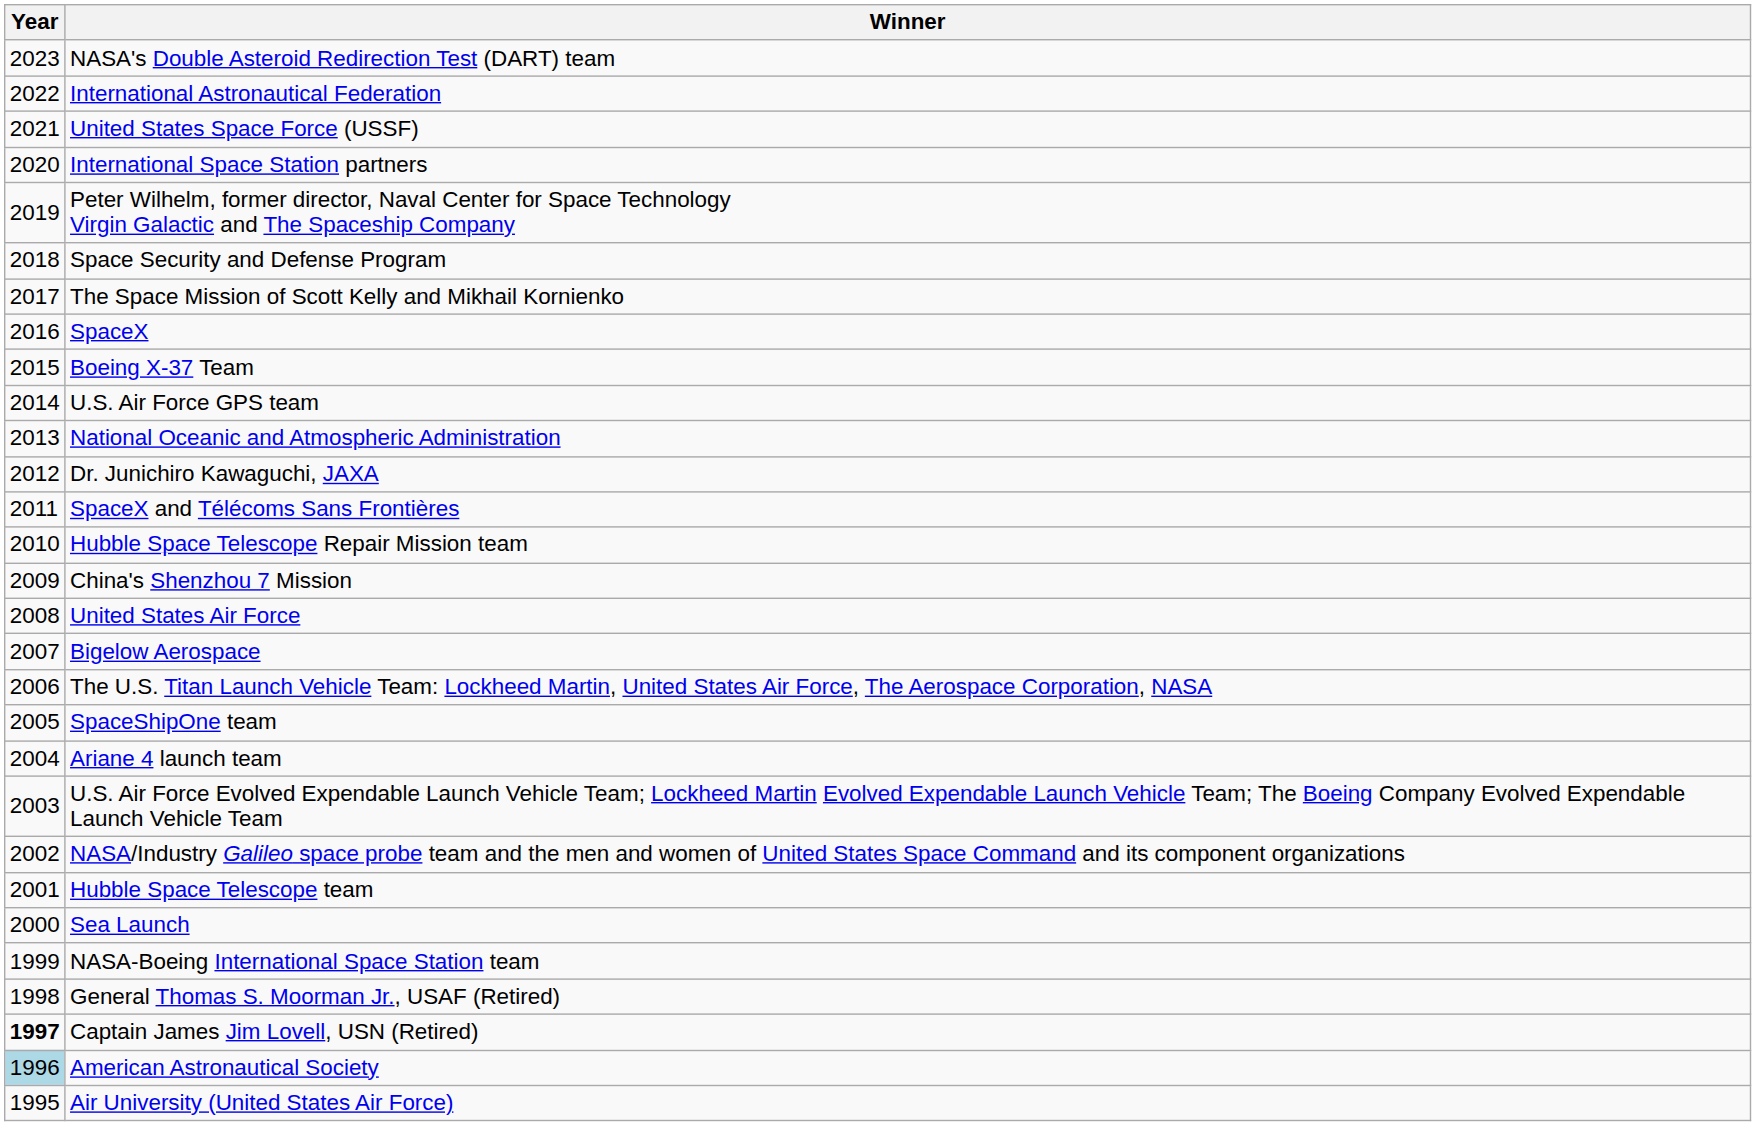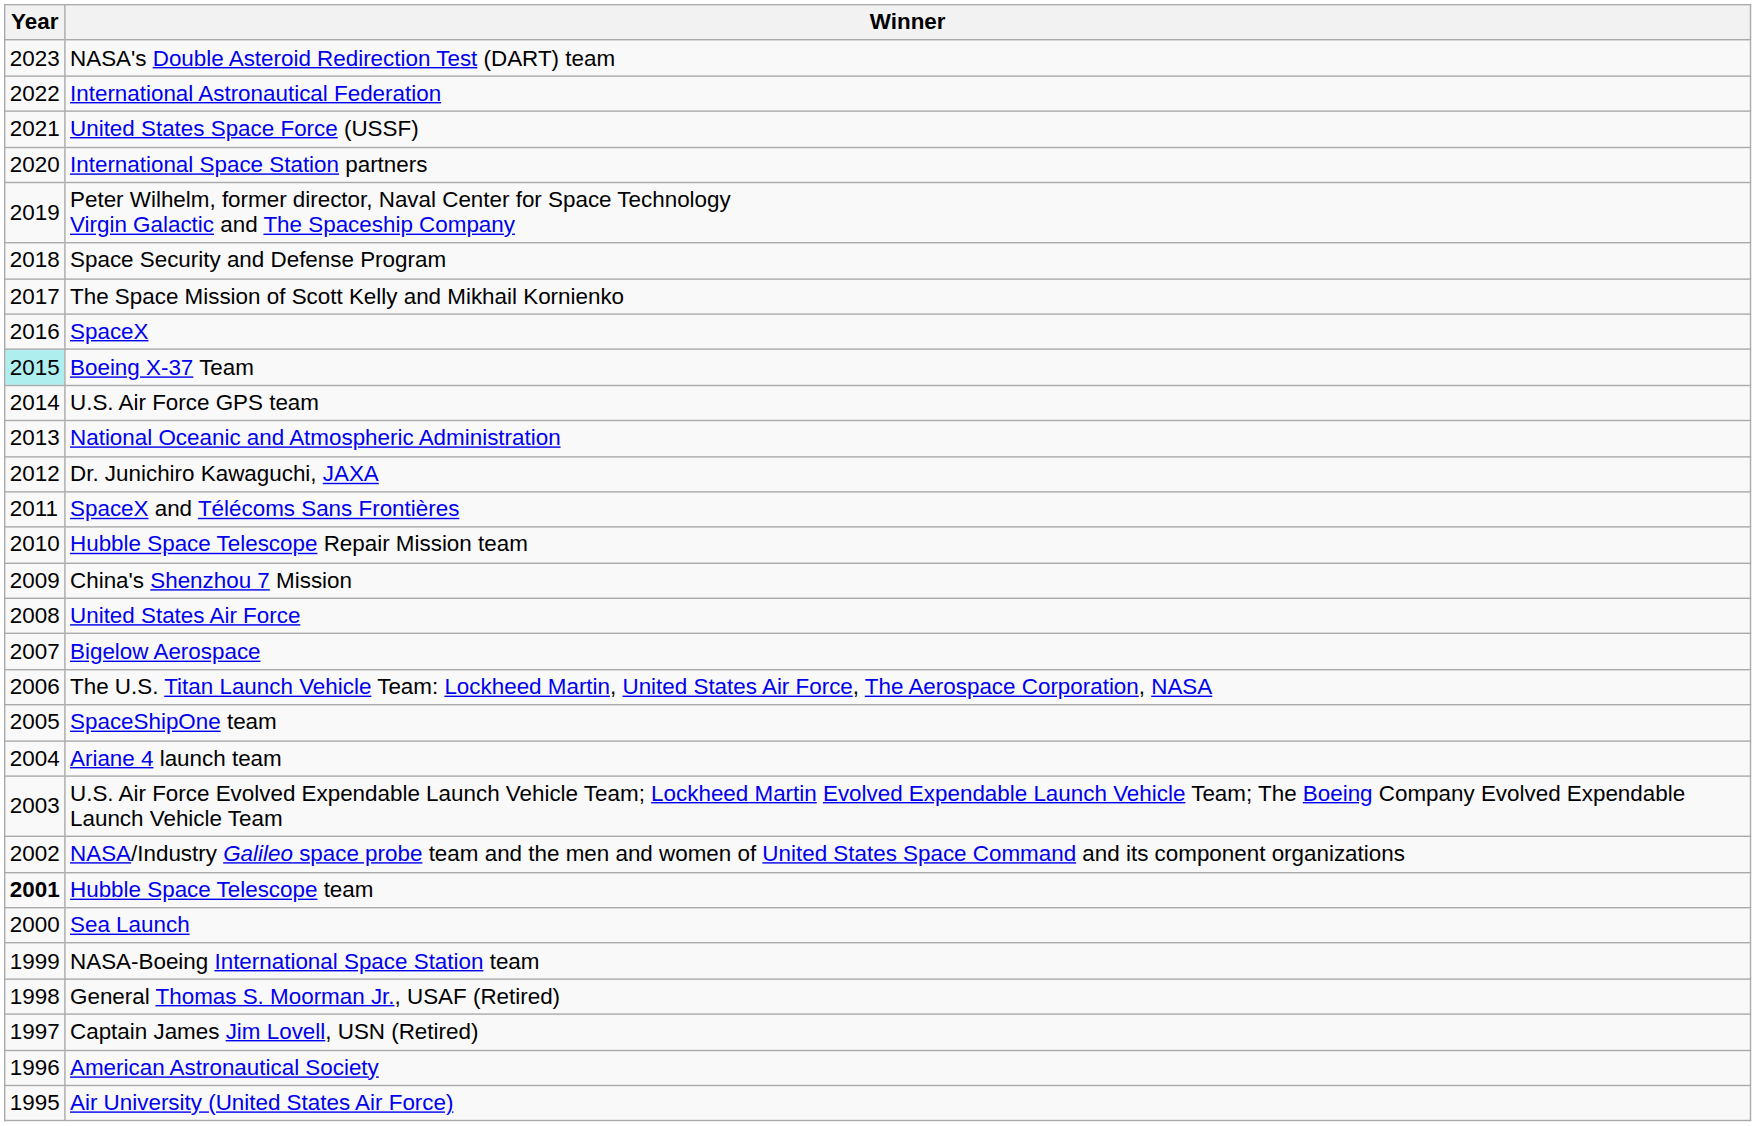(35, 367) no background -> (35, 367) paleturquoise background
(35, 889) normal -> (35, 889) bold
(35, 1031) bold -> (35, 1031) normal
(35, 1067) lightblue background -> (35, 1067) no background
